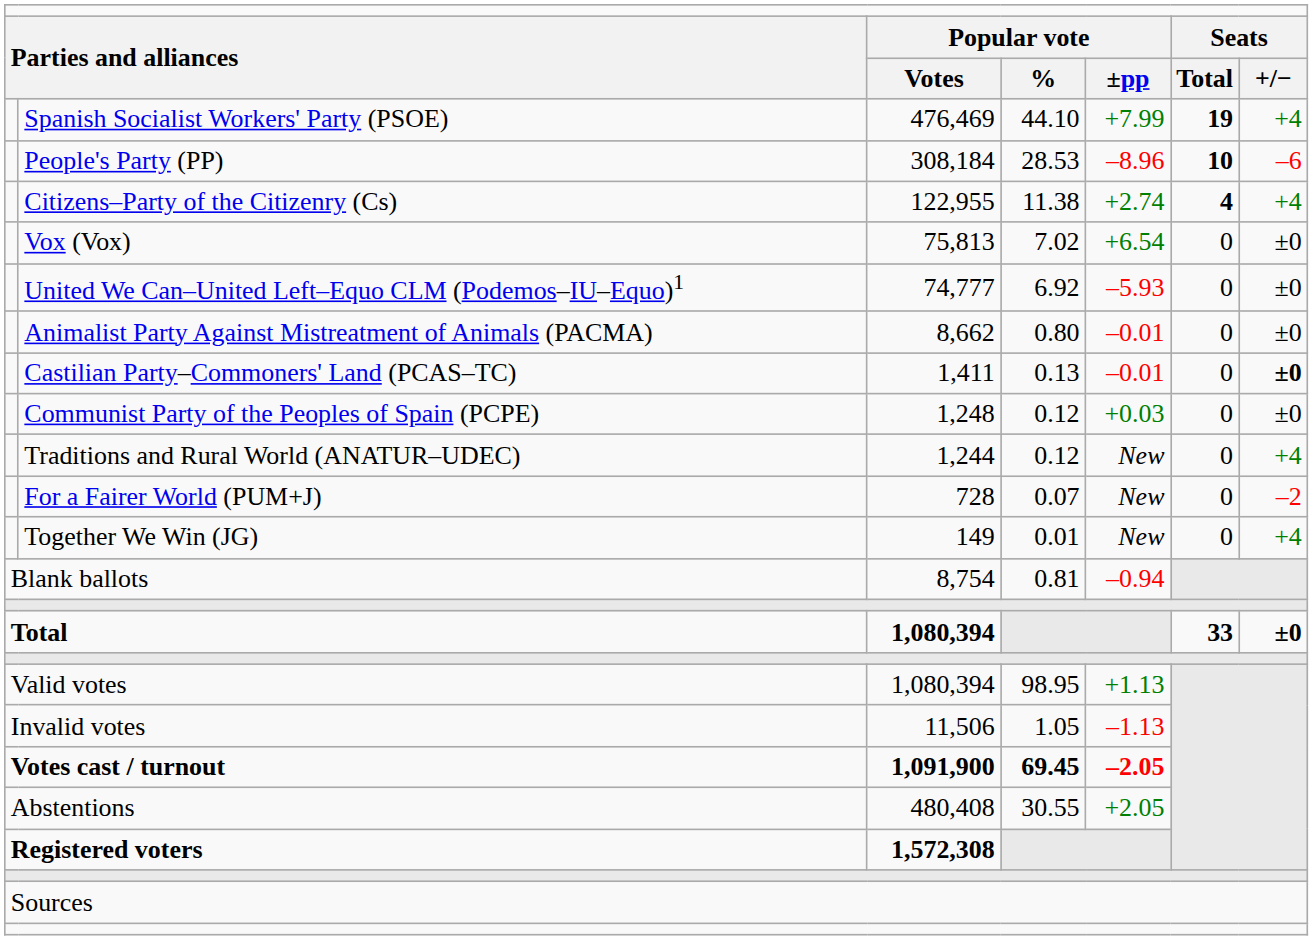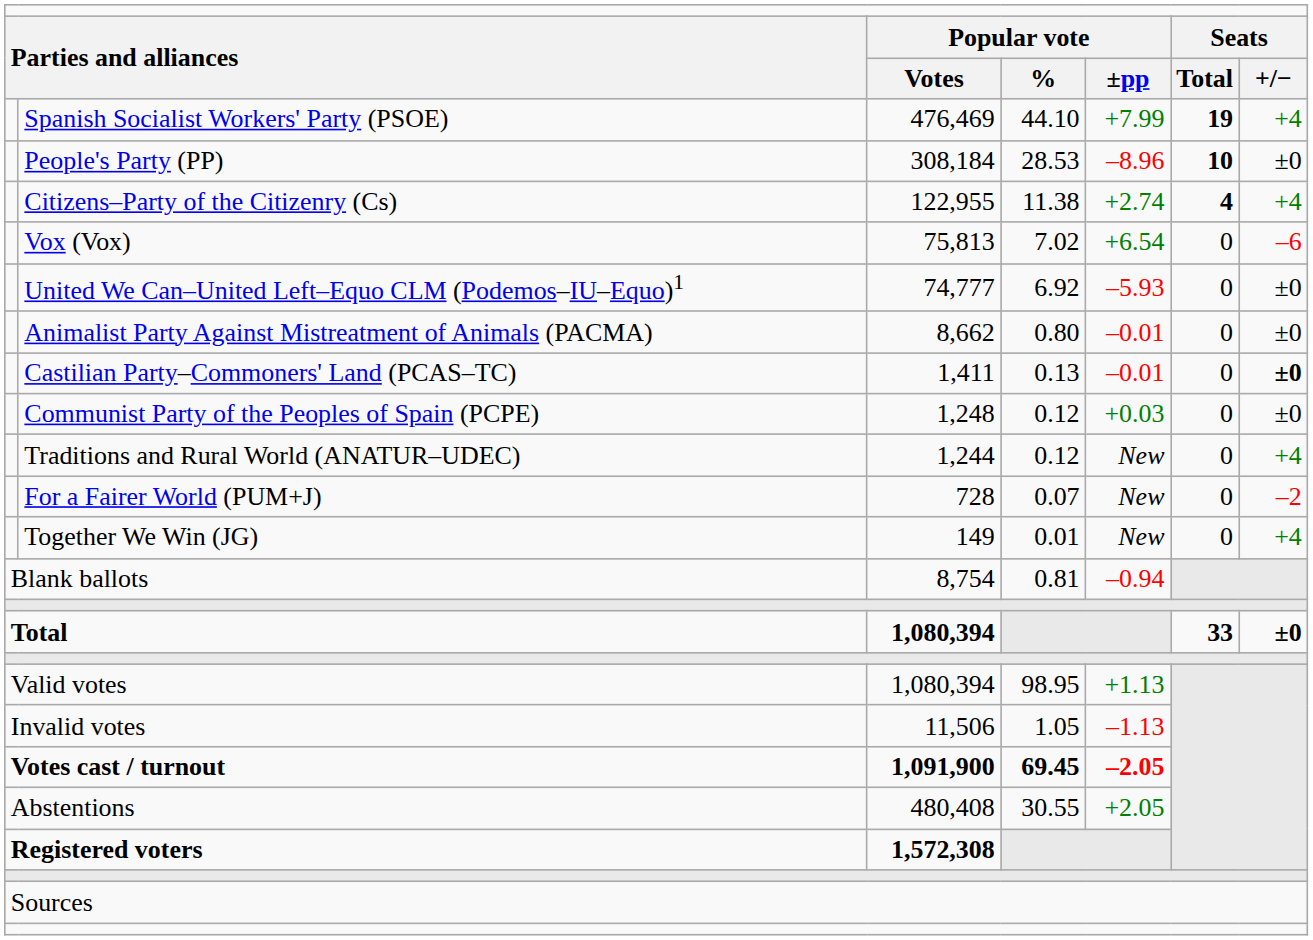(1289, 160) –6 -> (1288, 160) ±0
(1288, 242) ±0 -> (1289, 242) –6
